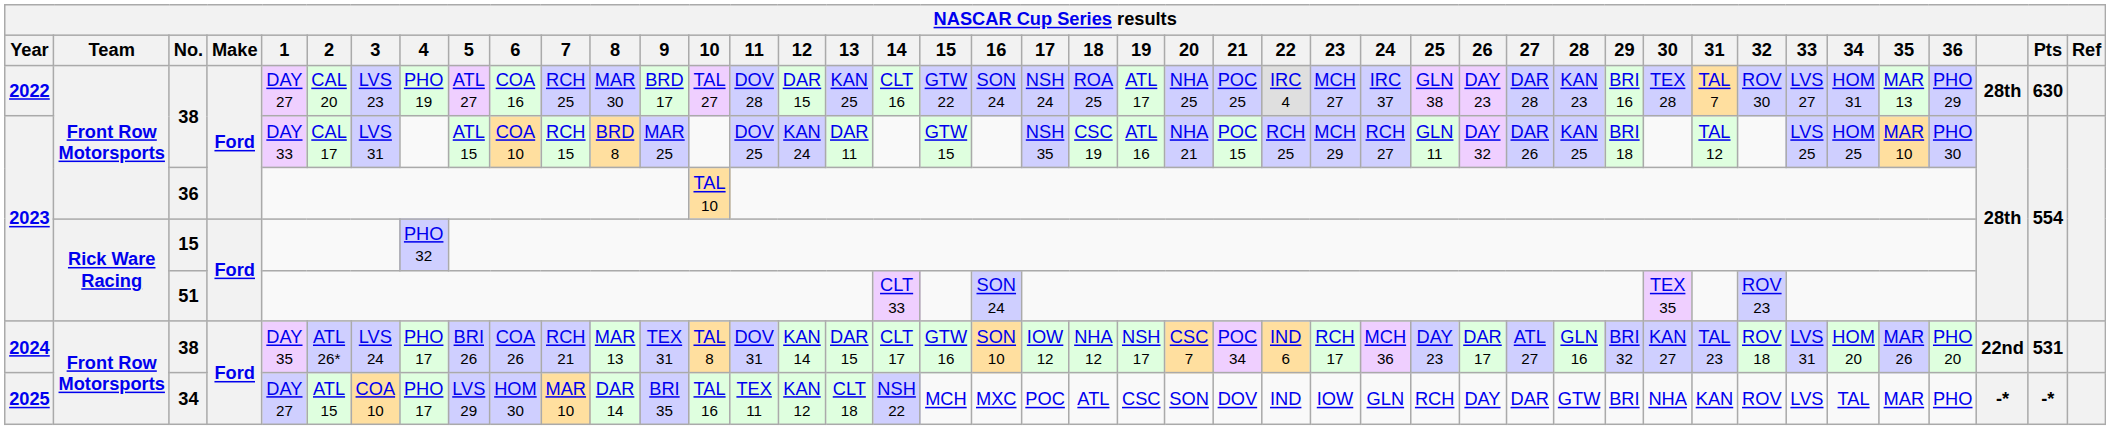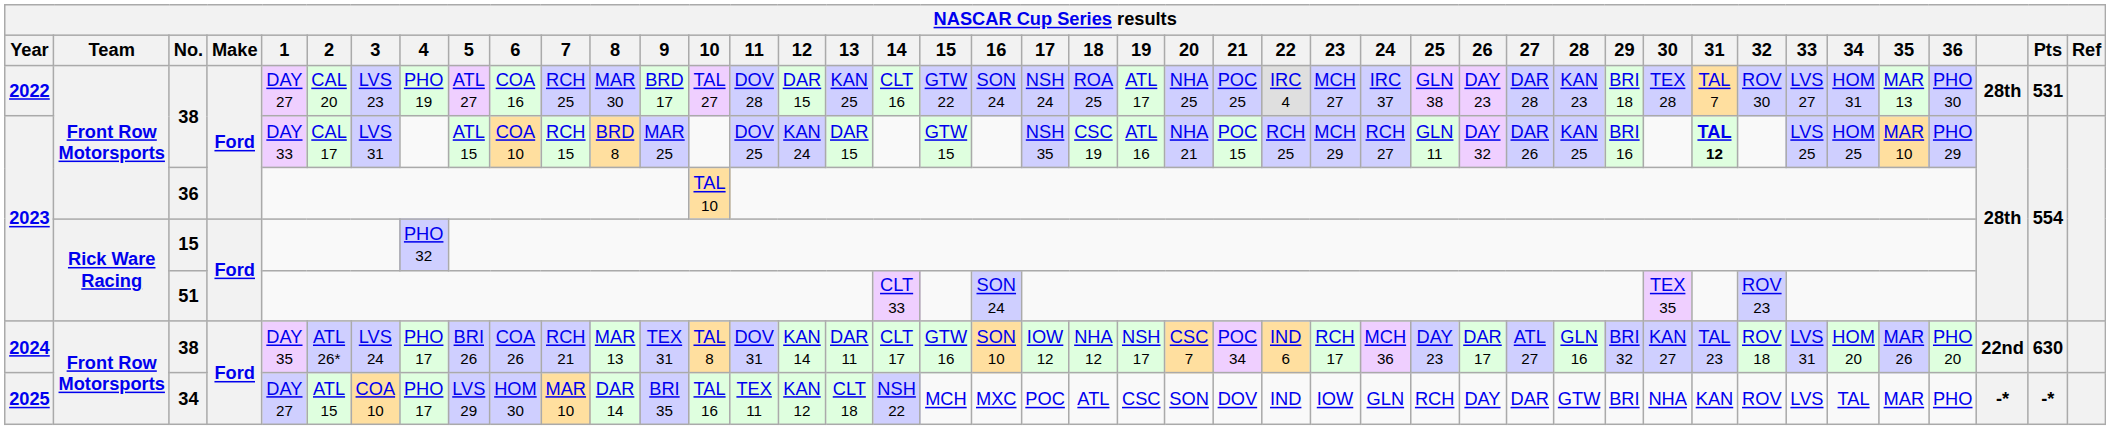(1624, 90) BRI 16 -> (1624, 90) BRI 18
(1953, 90) PHO 29 -> (1953, 90) PHO 30
(2048, 91) 630 -> (2048, 91) 531
(849, 141) DAR 11 -> (849, 141) DAR 15
(1624, 141) BRI 18 -> (1624, 141) BRI 16
(1714, 141) normal -> (1714, 142) bold
(1953, 141) PHO 30 -> (1953, 141) PHO 29
(849, 347) DAR 15 -> (849, 347) DAR 11
(2048, 347) 531 -> (2048, 347) 630
